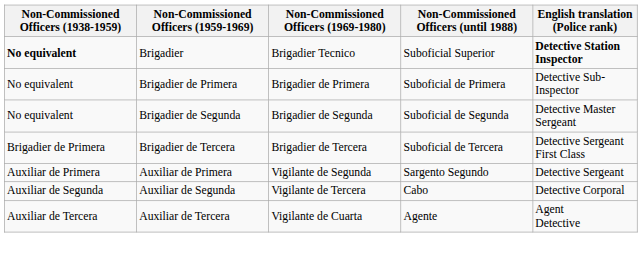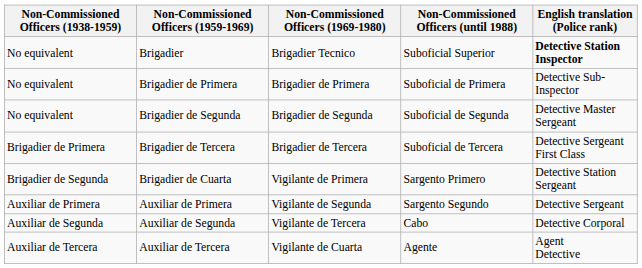(42, 52) bold -> (40, 52) normal
+ row: (185, 179)
